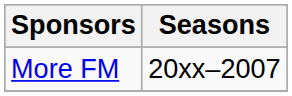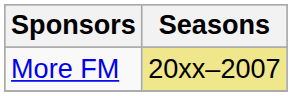(214, 68) no background -> (214, 68) khaki background
